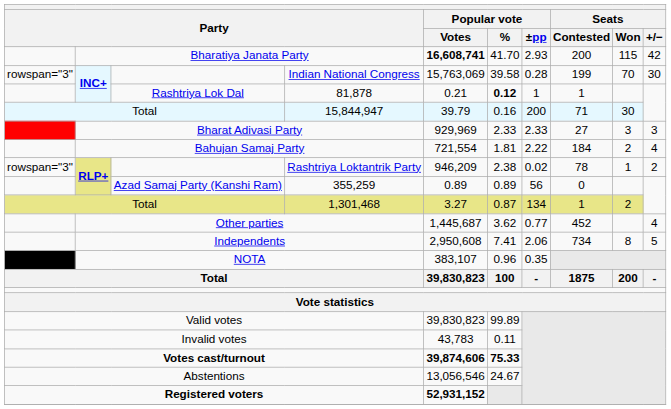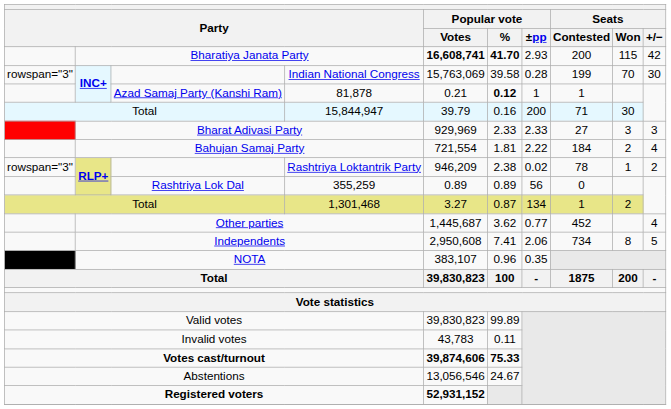(505, 56) normal -> (505, 56) bold
(198, 93) Rashtriya Lok Dal -> (198, 93) Azad Samaj Party (Kanshi Ram)
(198, 185) Azad Samaj Party (Kanshi Ram) -> (198, 185) Rashtriya Lok Dal
